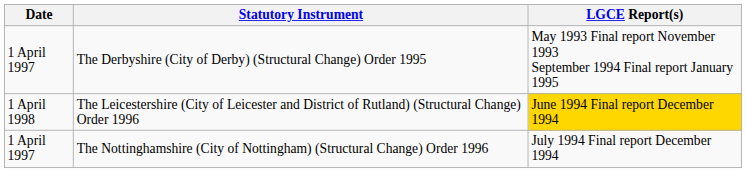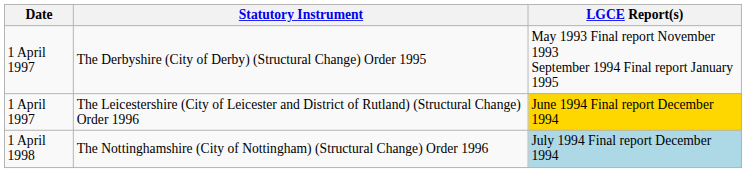(27, 111) 1 April 1998 -> (27, 111) 1 April 1997
(27, 148) 1 April 1997 -> (27, 148) 1 April 1998
(621, 148) no background -> (621, 148) lightblue background
